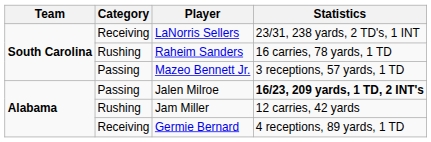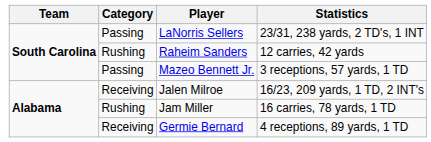(123, 33) Receiving -> (123, 33) Passing
(324, 52) 16 carries, 78 yards, 1 TD -> (312, 52) 12 carries, 42 yards
(119, 89) Passing -> (128, 89) Receiving
(340, 89) bold -> (342, 89) normal
(308, 108) 12 carries, 42 yards -> (328, 108) 16 carries, 78 yards, 1 TD
